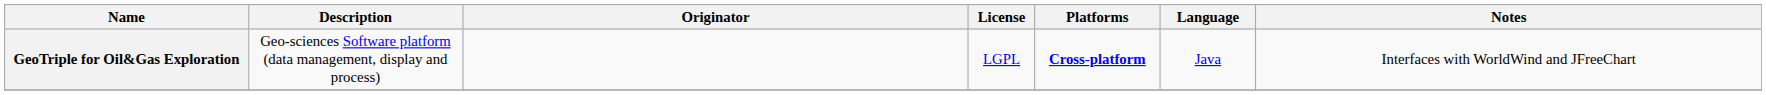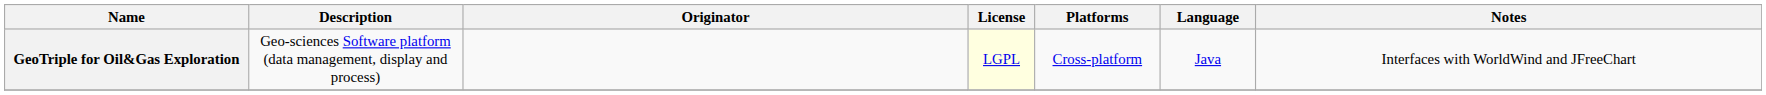(1002, 59) no background -> (1002, 59) lightyellow background
(1097, 59) bold -> (1097, 59) normal
